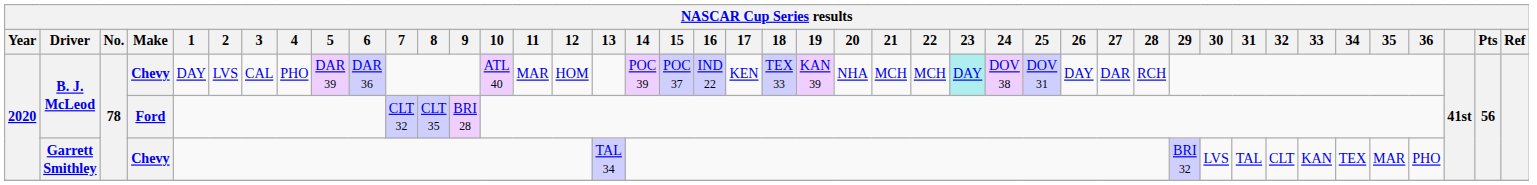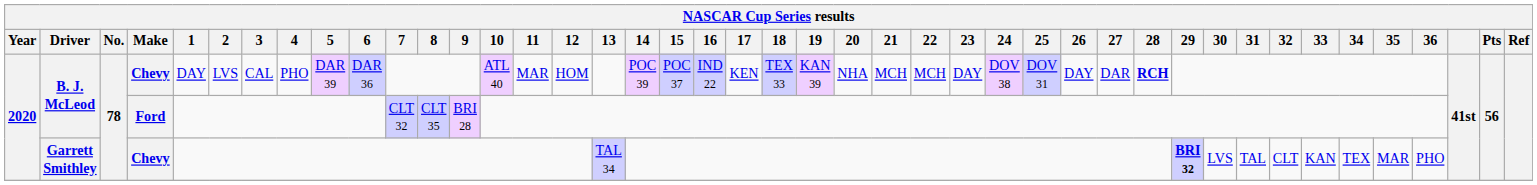(968, 74) paleturquoise background -> (968, 74) no background
(1152, 74) normal -> (1153, 74) bold
(1185, 158) normal -> (1188, 159) bold
